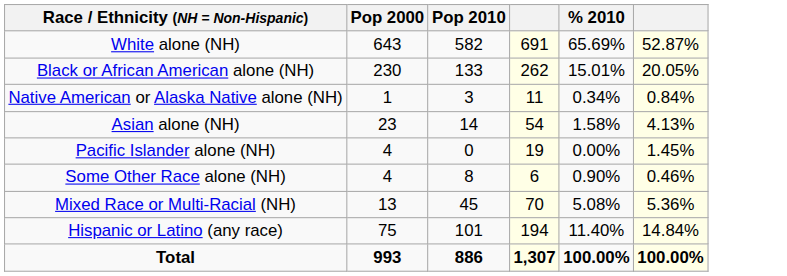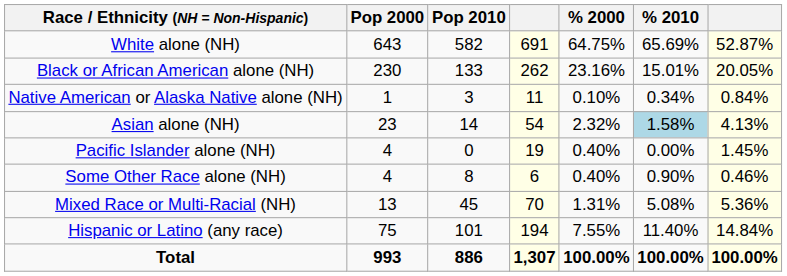+ column: (596, 17)
(596, 124) no background -> (671, 124) lightblue background
